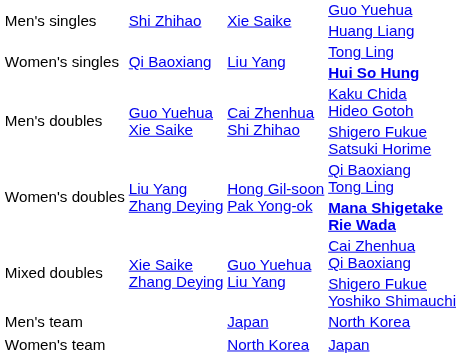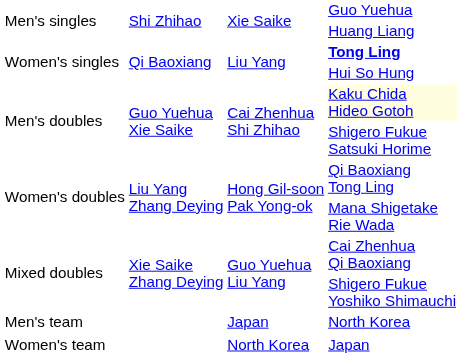(361, 52) normal -> (364, 52) bold
(374, 73) bold -> (371, 73) normal
(371, 102) no background -> (371, 102) lightyellow background
(386, 216) bold -> (383, 216) normal
